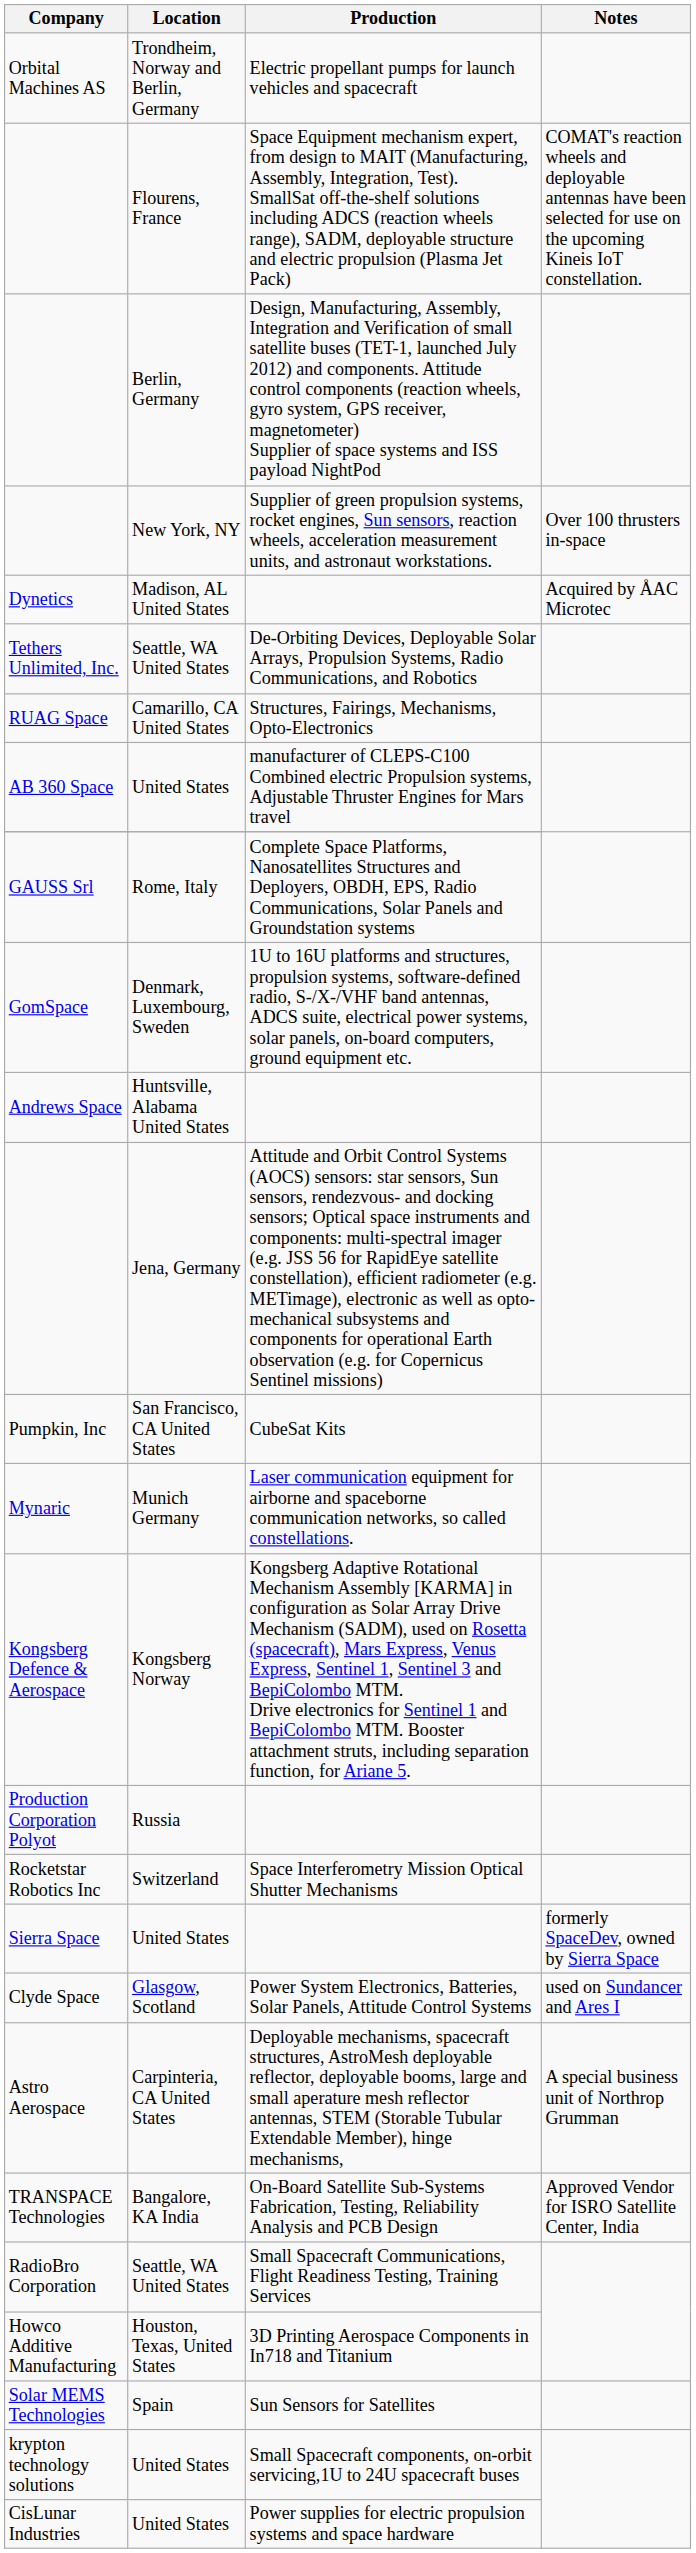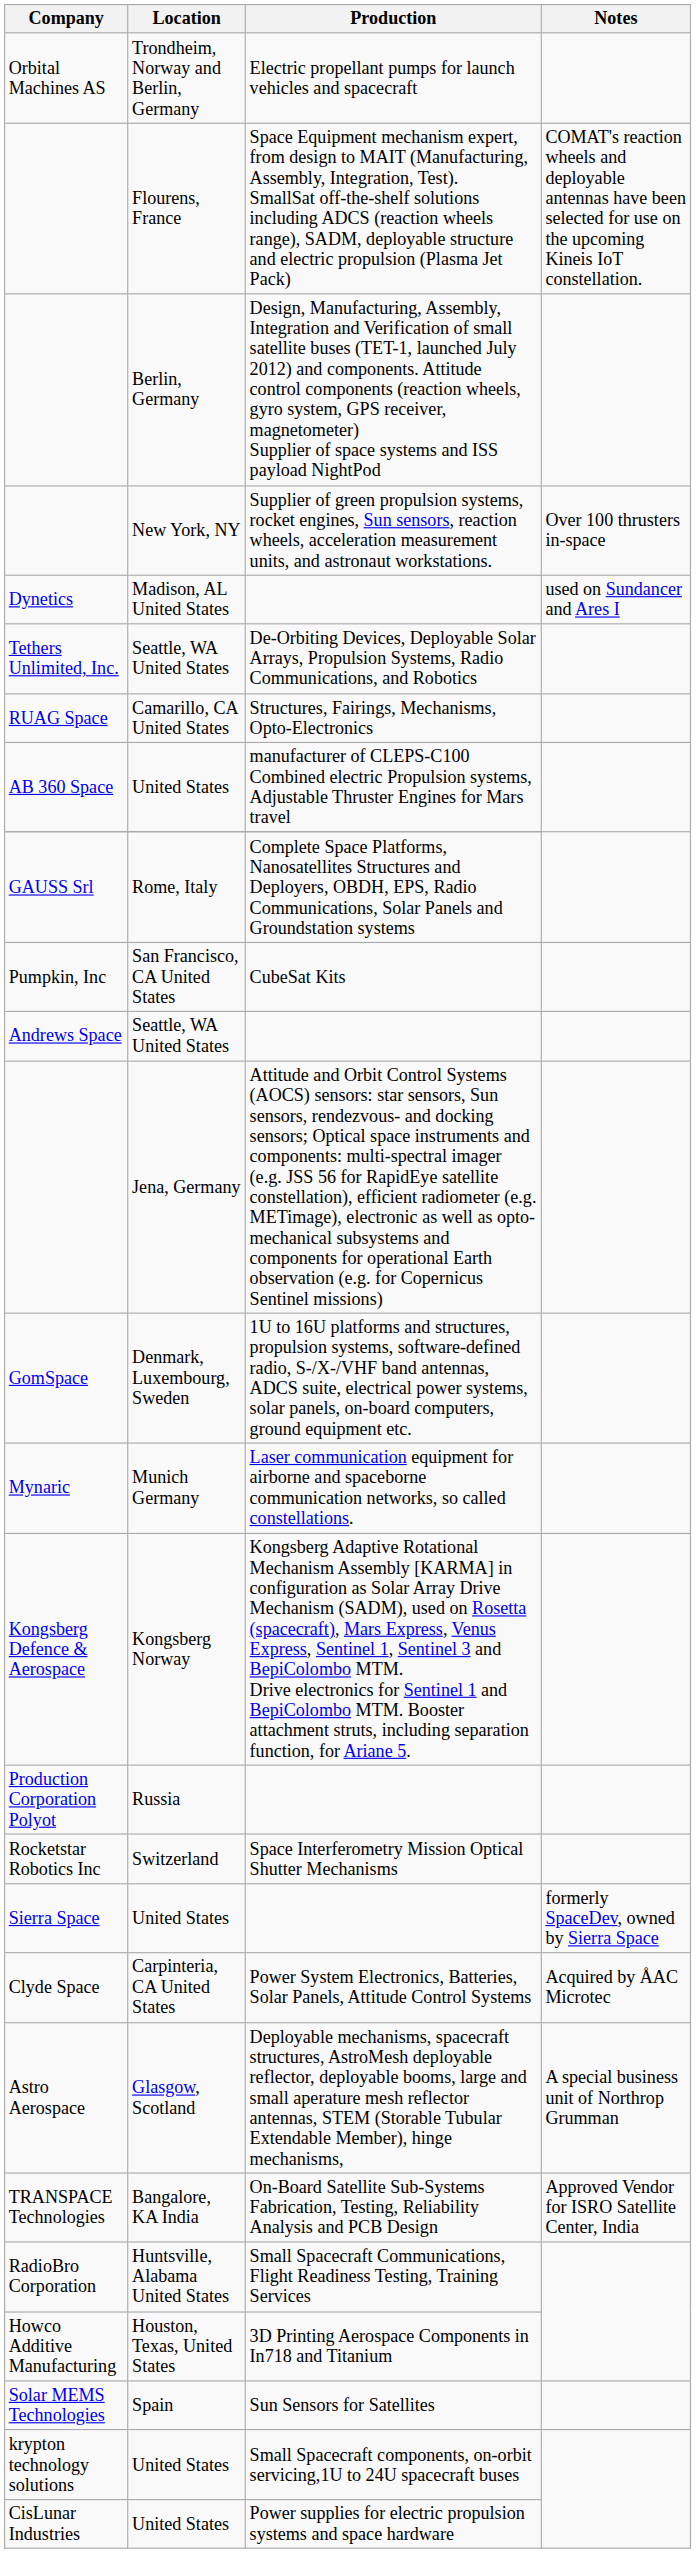(612, 599) Acquired by ÅAC Microtec -> (614, 599) used on Sundancer and Ares I
rows swapped: (48, 1007) <-> (57, 1428)
(181, 1107) Huntsville, Alabama United States -> (181, 1035) Seattle, WA United States
(166, 1997) Glasgow, Scotland -> (175, 1987) Carpinteria, CA United States
(614, 1997) used on Sundancer and Ares I -> (612, 1987) Acquired by ÅAC Microtec
(175, 2097) Carpinteria, CA United States -> (166, 2097) Glasgow, Scotland
(181, 2276) Seattle, WA United States -> (181, 2276) Huntsville, Alabama United States
